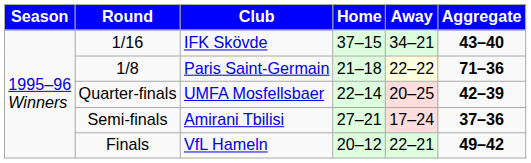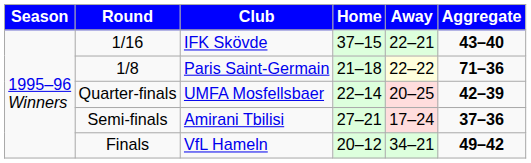(412, 42) 34–21 -> (412, 42) 22–21
(412, 145) 22–21 -> (412, 145) 34–21
